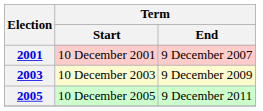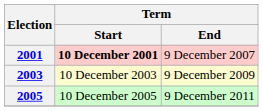(107, 55) normal -> (108, 55) bold
